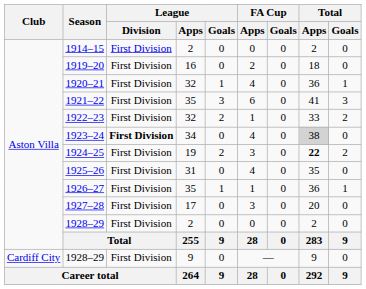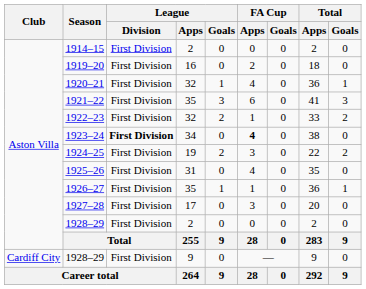(252, 135) normal -> (252, 135) bold
(314, 135) lightgrey background -> (314, 135) no background
(314, 153) bold -> (314, 153) normal
